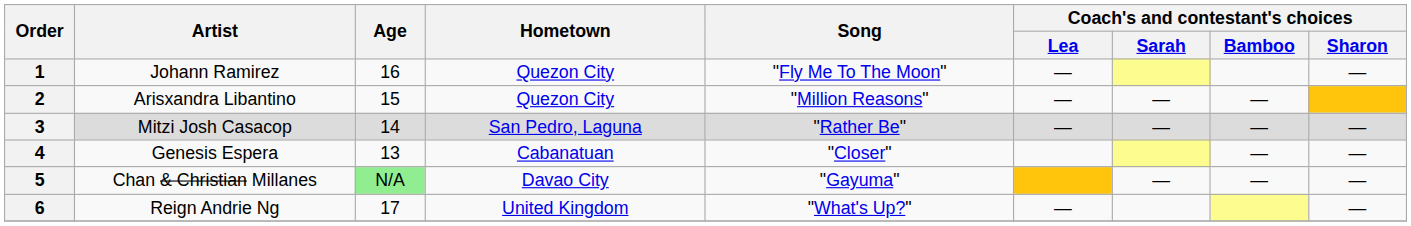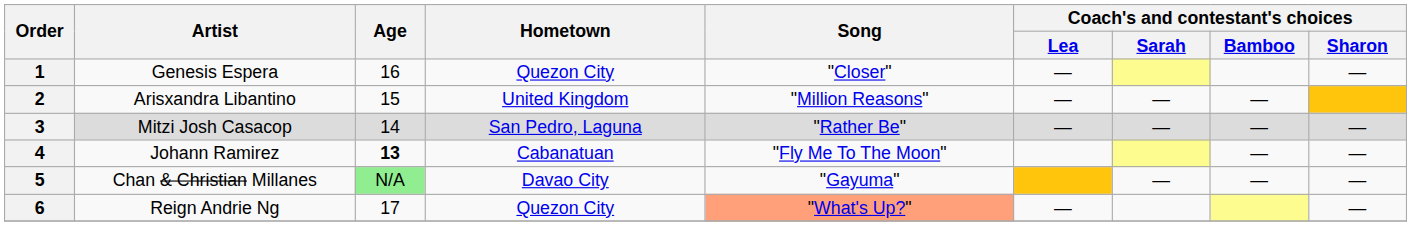(215, 72) Johann Ramirez -> (215, 72) Genesis Espera
(860, 72) "Fly Me To The Moon" -> (860, 72) "Closer"
(565, 99) Quezon City -> (565, 99) United Kingdom
(215, 153) Genesis Espera -> (215, 153) Johann Ramirez
(390, 153) normal -> (390, 153) bold
(860, 153) "Closer" -> (860, 153) "Fly Me To The Moon"
(565, 207) United Kingdom -> (565, 207) Quezon City
(860, 207) no background -> (860, 207) lightsalmon background
